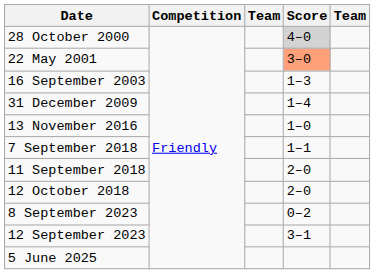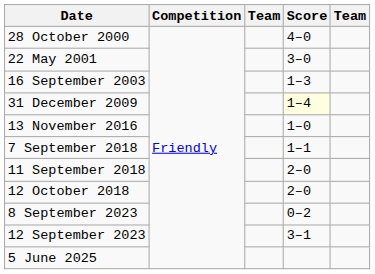(299, 38) lightgrey background -> (299, 38) no background
(299, 60) lightsalmon background -> (299, 60) no background
(299, 104) no background -> (299, 104) lightyellow background
